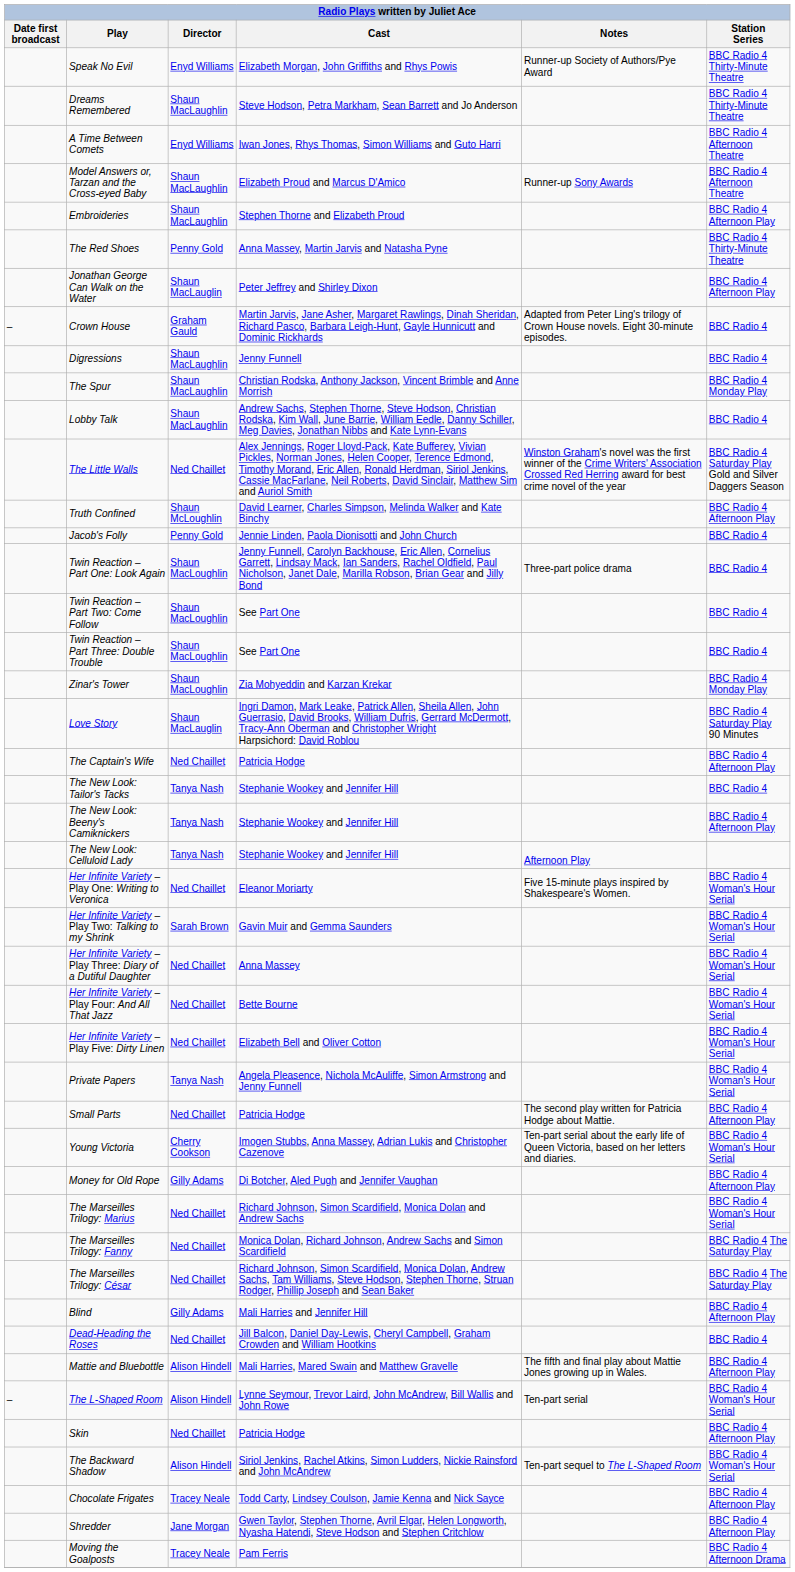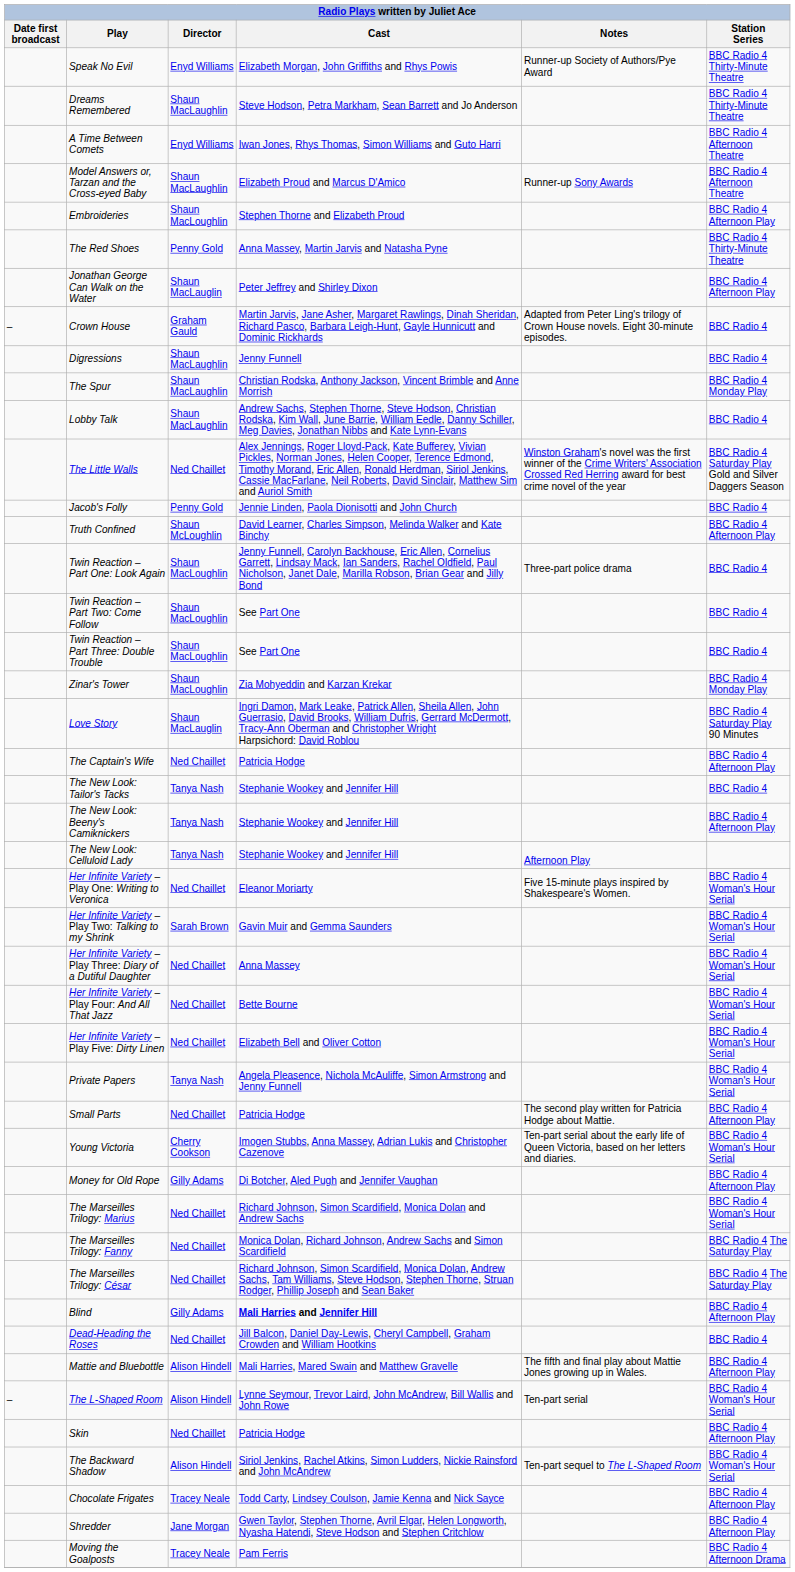(199, 216) Shaun MacLaughlin -> (199, 216) Shaun MacLoughlin
rows swapped: (98, 535) <-> (102, 514)
(303, 1312) normal -> (308, 1312) bold
